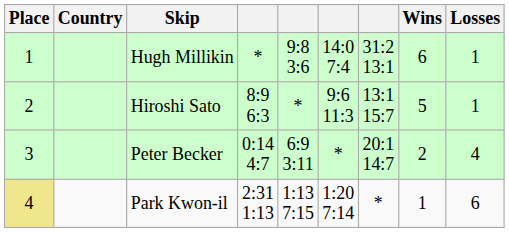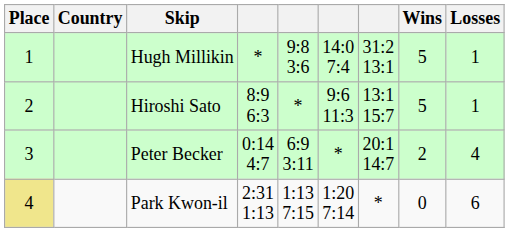(422, 57) 6 -> (422, 57) 5
(422, 202) 1 -> (422, 202) 0
